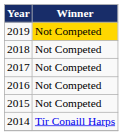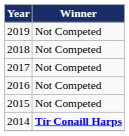(68, 31) gold background -> (68, 31) no background
(75, 121) normal -> (78, 121) bold
